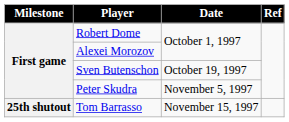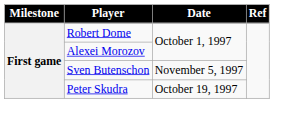(205, 70) October 19, 1997 -> (199, 70) November 5, 1997
(208, 88) November 5, 1997 -> (196, 88) October 19, 1997
- row: (109, 107)
